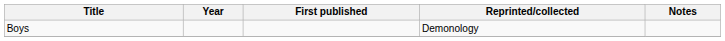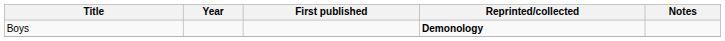(450, 28) normal -> (453, 28) bold
